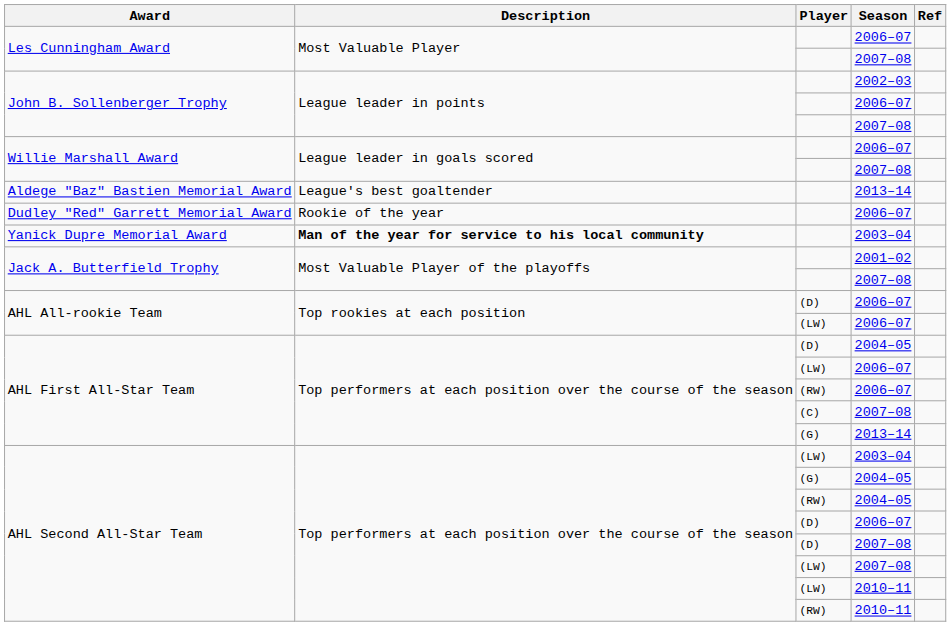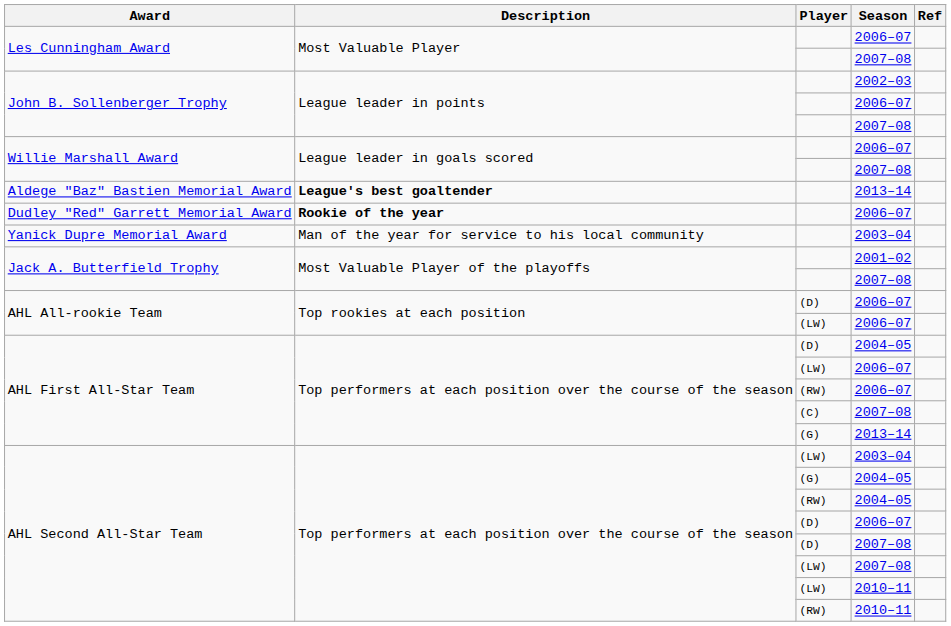(396, 192) normal -> (396, 192) bold
(371, 214) normal -> (371, 214) bold
(501, 236) bold -> (501, 236) normal
